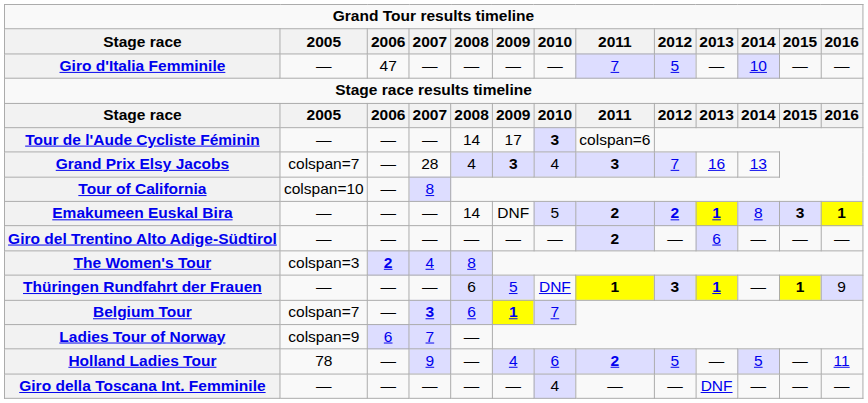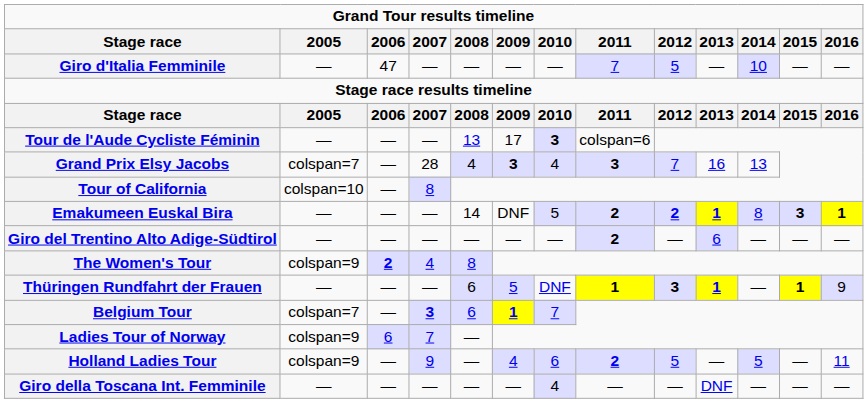(472, 139) 14 -> (472, 139) 13
(324, 262) colspan=3 -> (324, 262) colspan=9
(324, 361) 78 -> (324, 361) colspan=9
